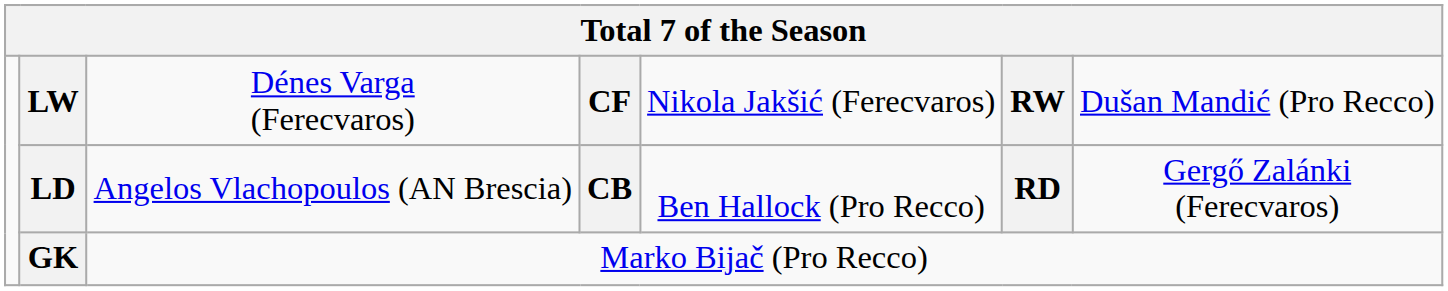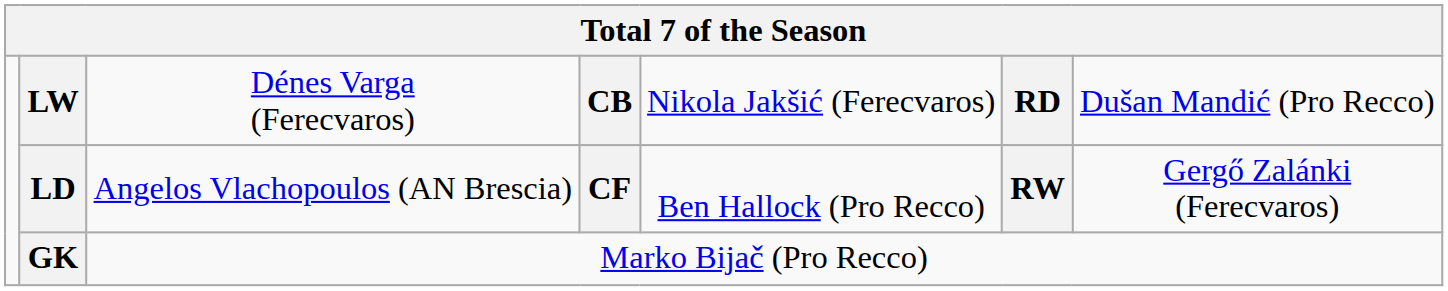(610, 100) CF -> (610, 100) CB
(1038, 100) RW -> (1038, 100) RD
(610, 188) CB -> (610, 188) CF
(1038, 188) RD -> (1038, 188) RW
